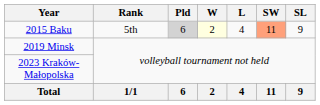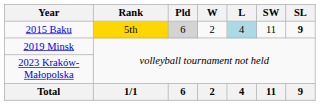(131, 29) no background -> (131, 29) gold background
(212, 29) lightyellow background -> (212, 29) no background
(242, 29) no background -> (242, 29) lightblue background
(271, 29) lightsalmon background -> (271, 29) no background
(300, 29) normal -> (300, 29) bold
